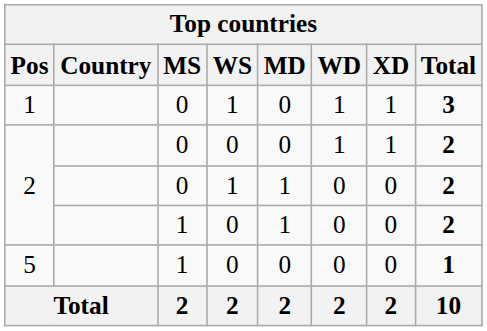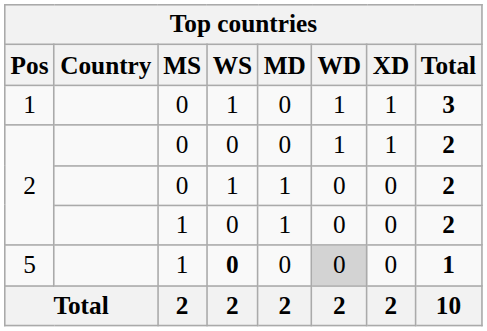(232, 265) normal -> (232, 265) bold
(339, 265) no background -> (339, 265) lightgrey background
